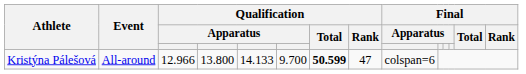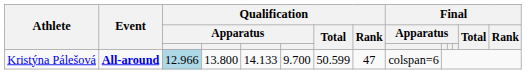(129, 59) normal -> (130, 59) bold
(178, 59) no background -> (182, 59) lightblue background
(329, 59) bold -> (333, 59) normal
